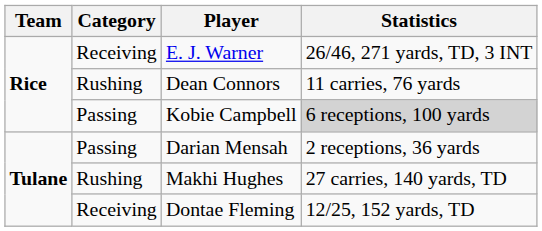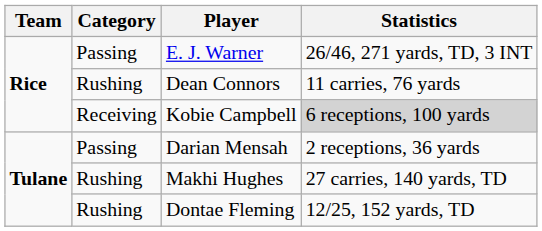(117, 52) Receiving -> (107, 52) Passing
(107, 115) Passing -> (117, 115) Receiving
(117, 209) Receiving -> (109, 209) Rushing
